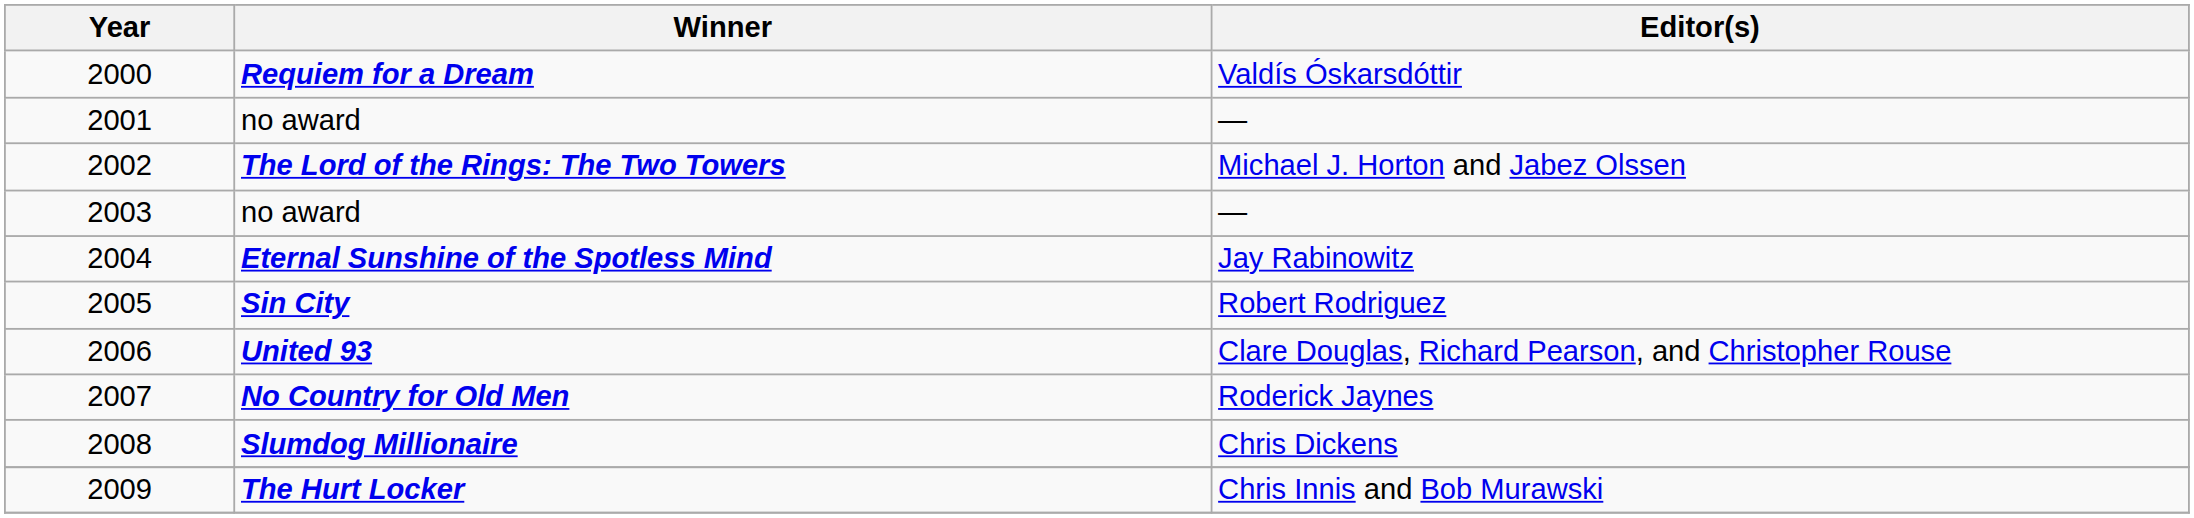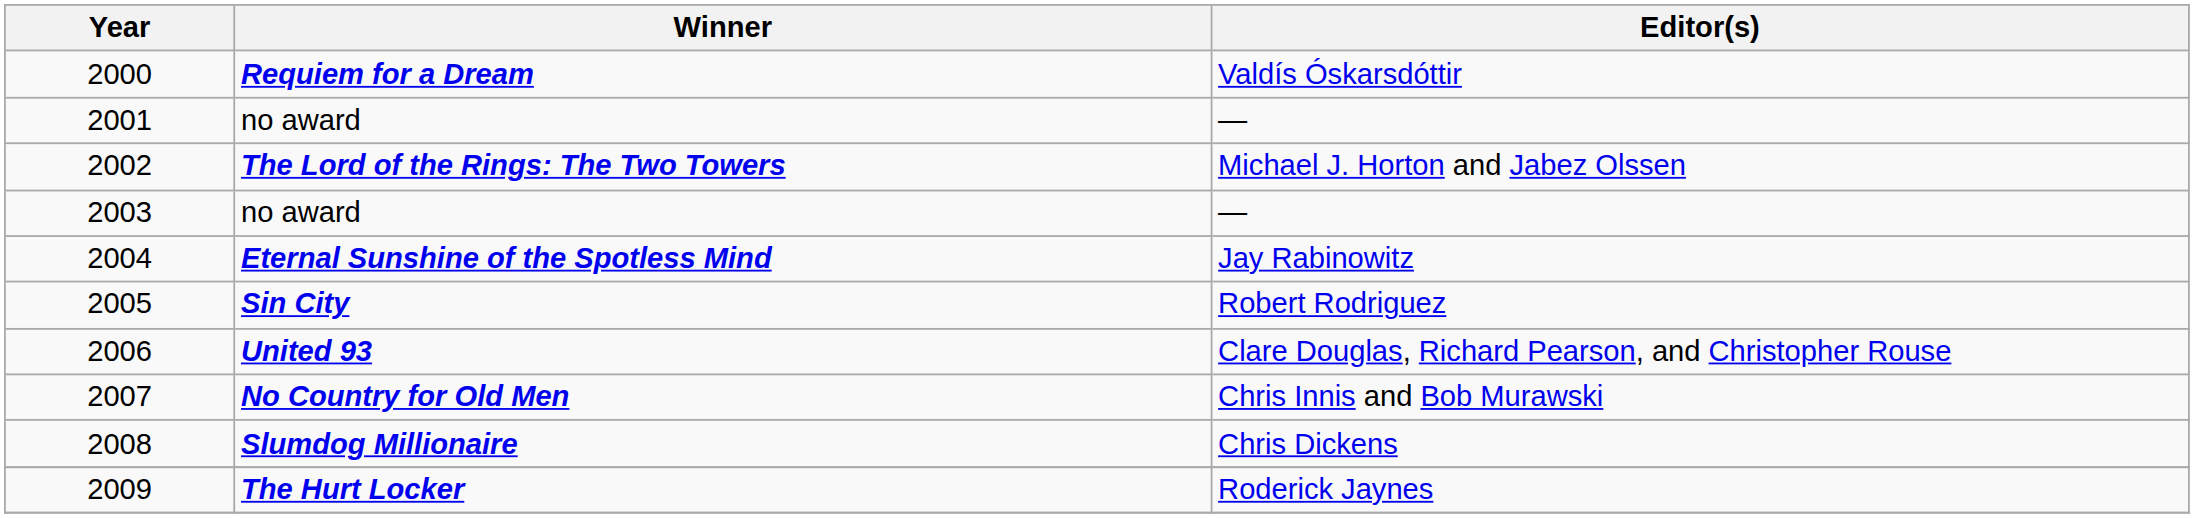(1326, 397) Roderick Jaynes -> (1411, 397) Chris Innis and Bob Murawski
(1411, 489) Chris Innis and Bob Murawski -> (1326, 489) Roderick Jaynes
